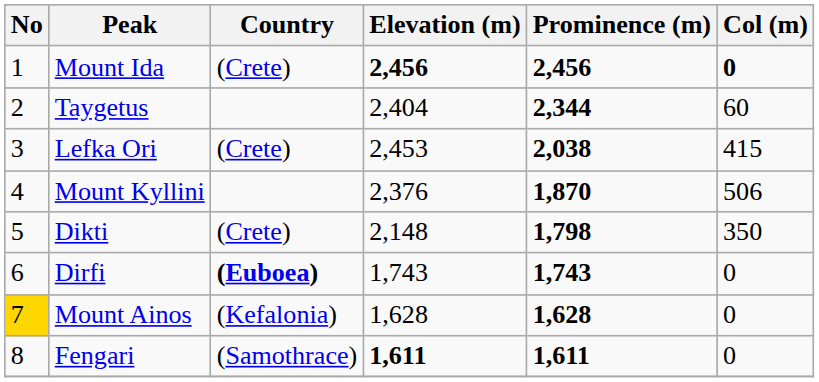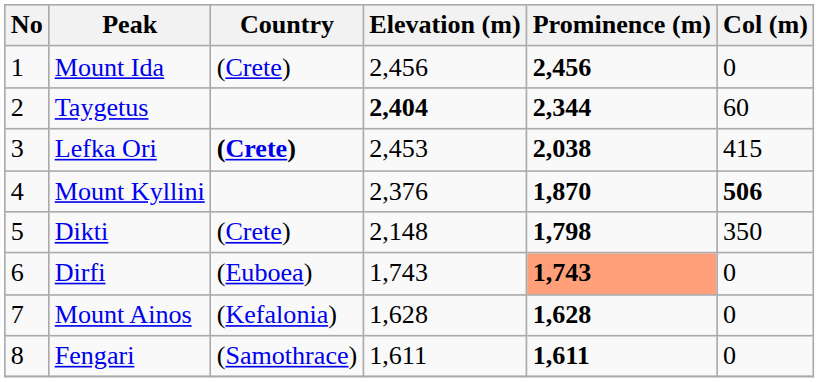(399, 66) bold -> (399, 66) normal
(730, 66) bold -> (730, 66) normal
(399, 107) normal -> (399, 107) bold
(254, 149) normal -> (256, 149) bold
(743, 190) normal -> (743, 190) bold
(267, 273) bold -> (265, 273) normal
(562, 273) no background -> (562, 273) lightsalmon background
(17, 314) gold background -> (17, 314) no background
(398, 356) bold -> (398, 356) normal
